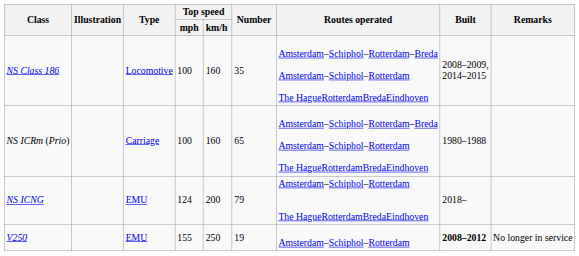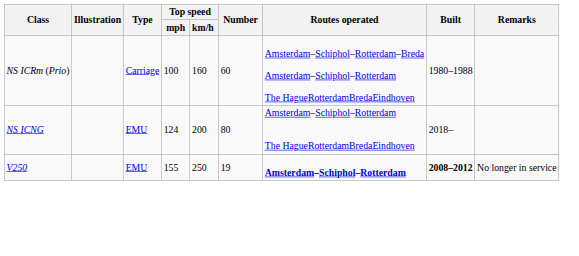- row: (33, 70)
(239, 141) 65 -> (226, 70) 60
(239, 200) 79 -> (226, 130) 80
(344, 243) normal -> (335, 172) bold
